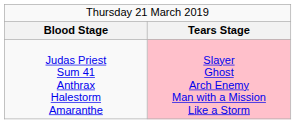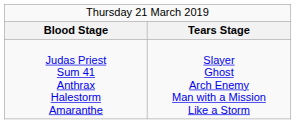(219, 85) pink background -> (219, 85) no background
